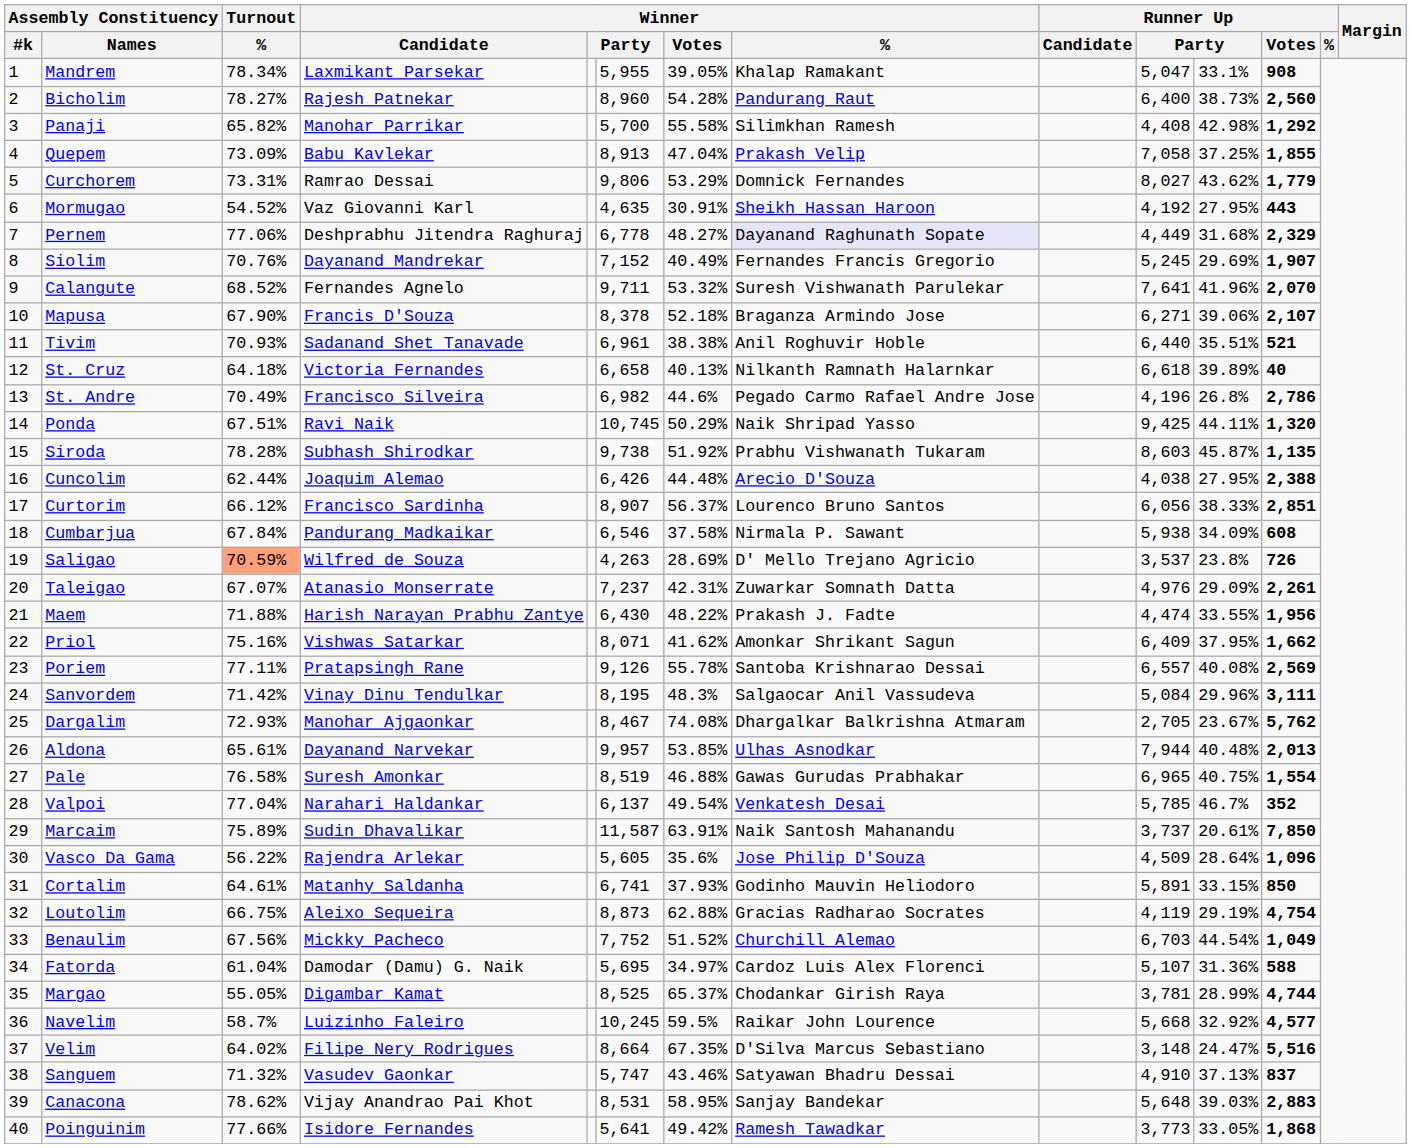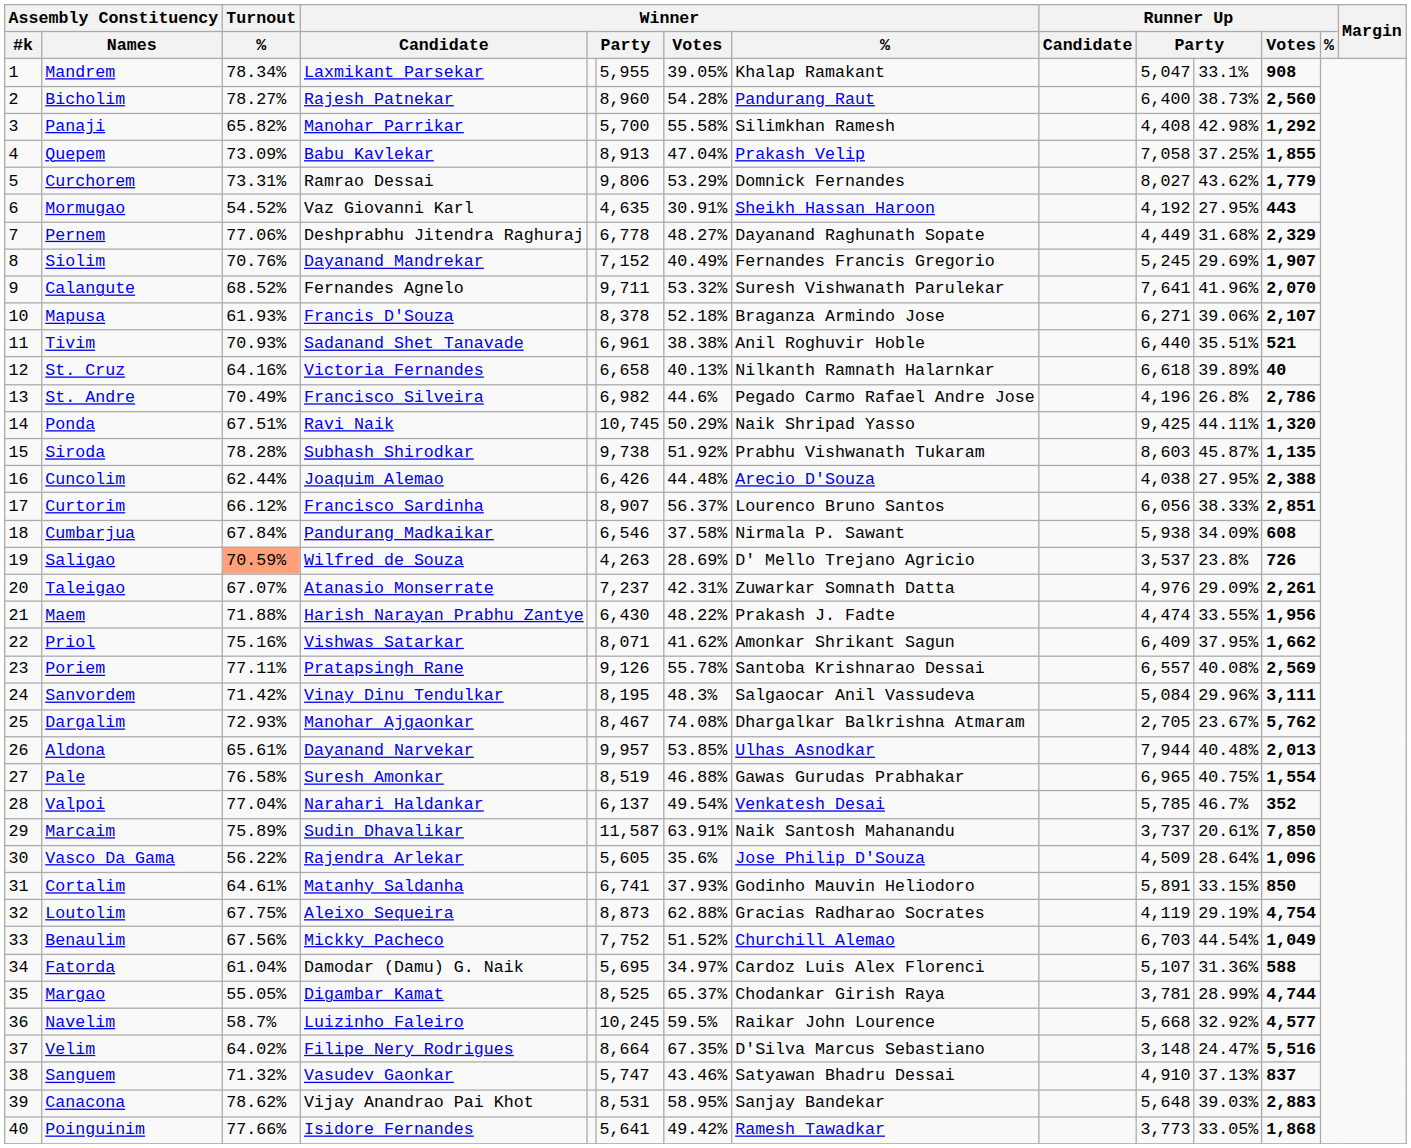(860, 235) lavender background -> (860, 235) no background
(256, 317) 67.90% -> (256, 317) 61.93%
(256, 371) 64.18% -> (256, 371) 64.16%
(256, 913) 66.75% -> (256, 913) 67.75%
